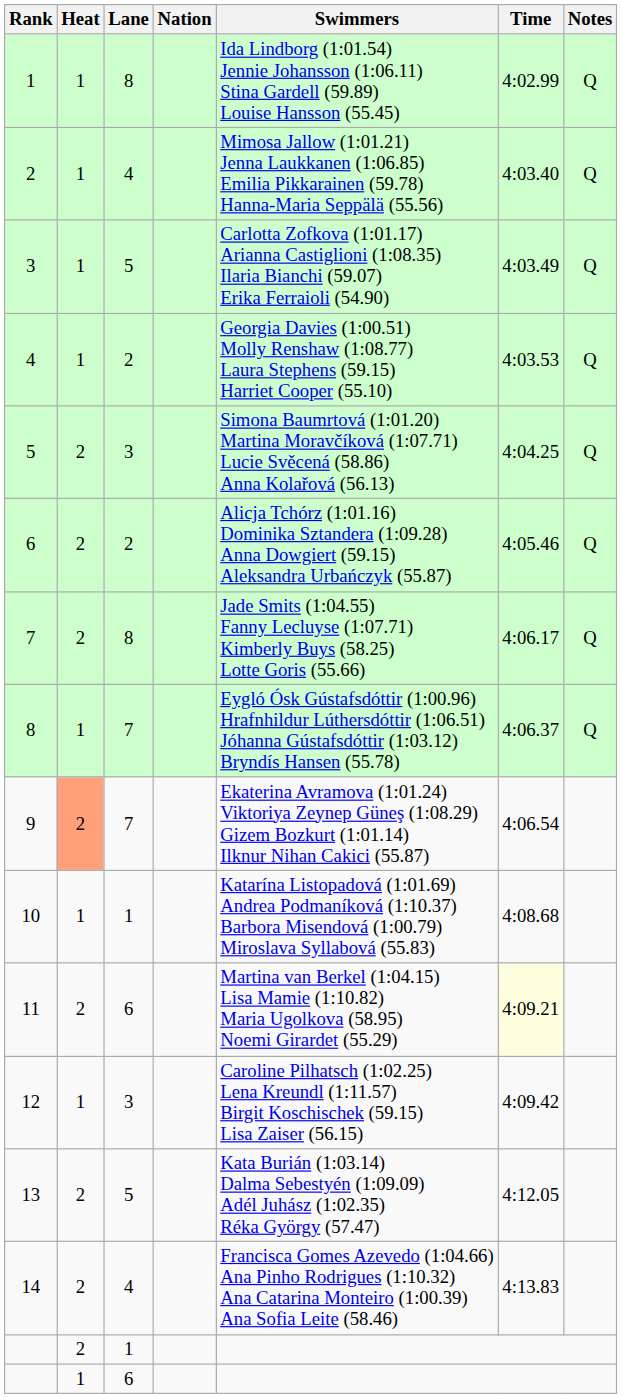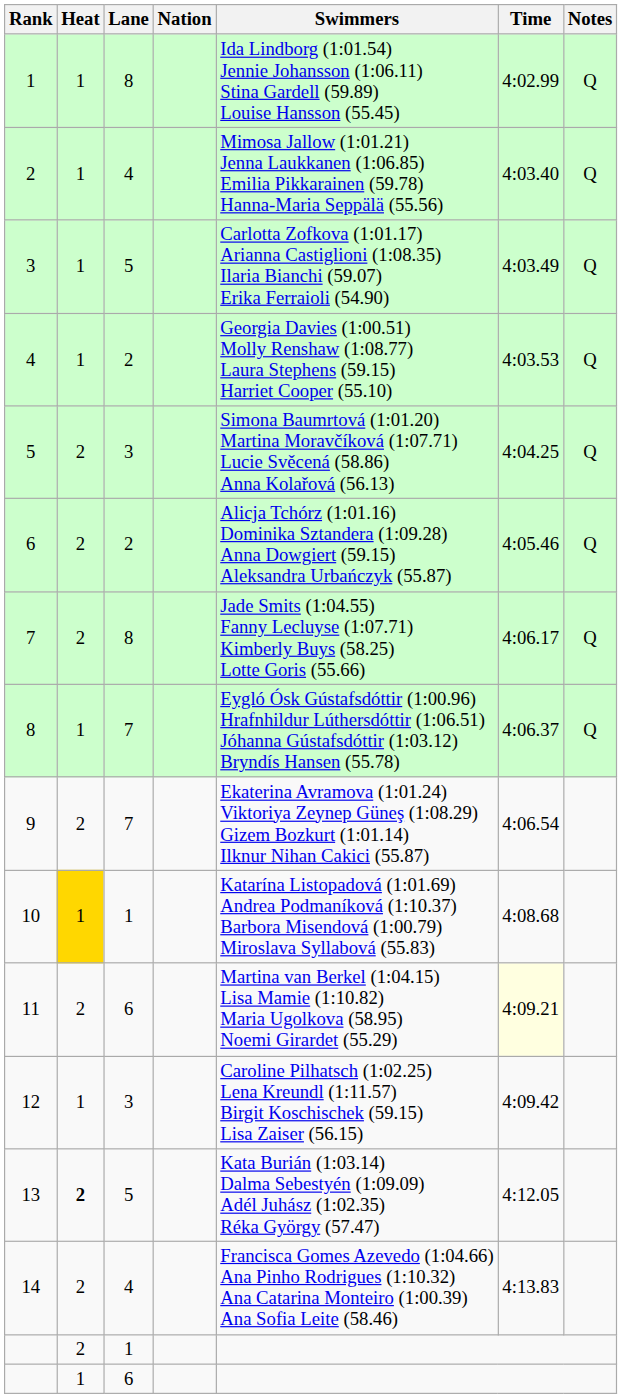(80, 823) lightsalmon background -> (80, 823) no background
(80, 916) no background -> (80, 916) gold background
(80, 1195) normal -> (80, 1195) bold
